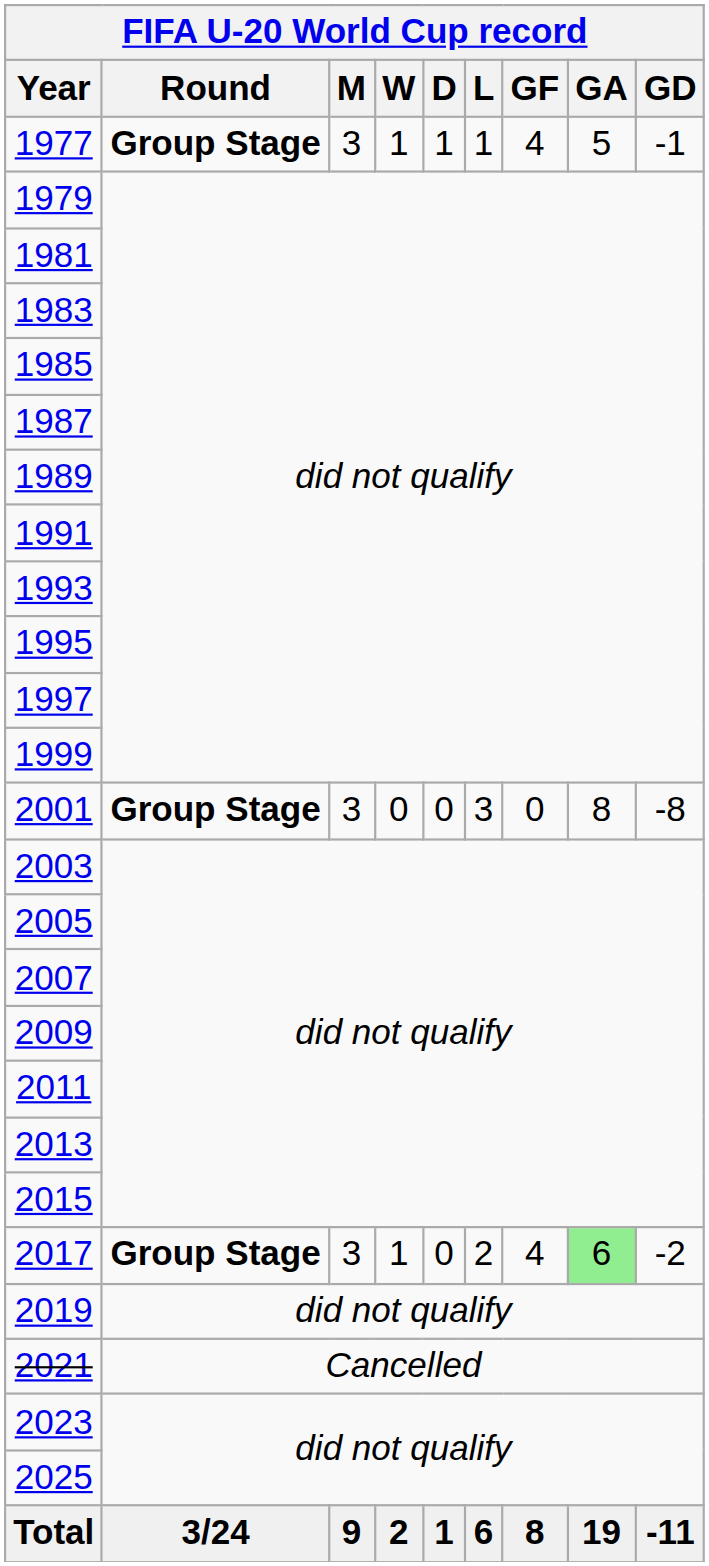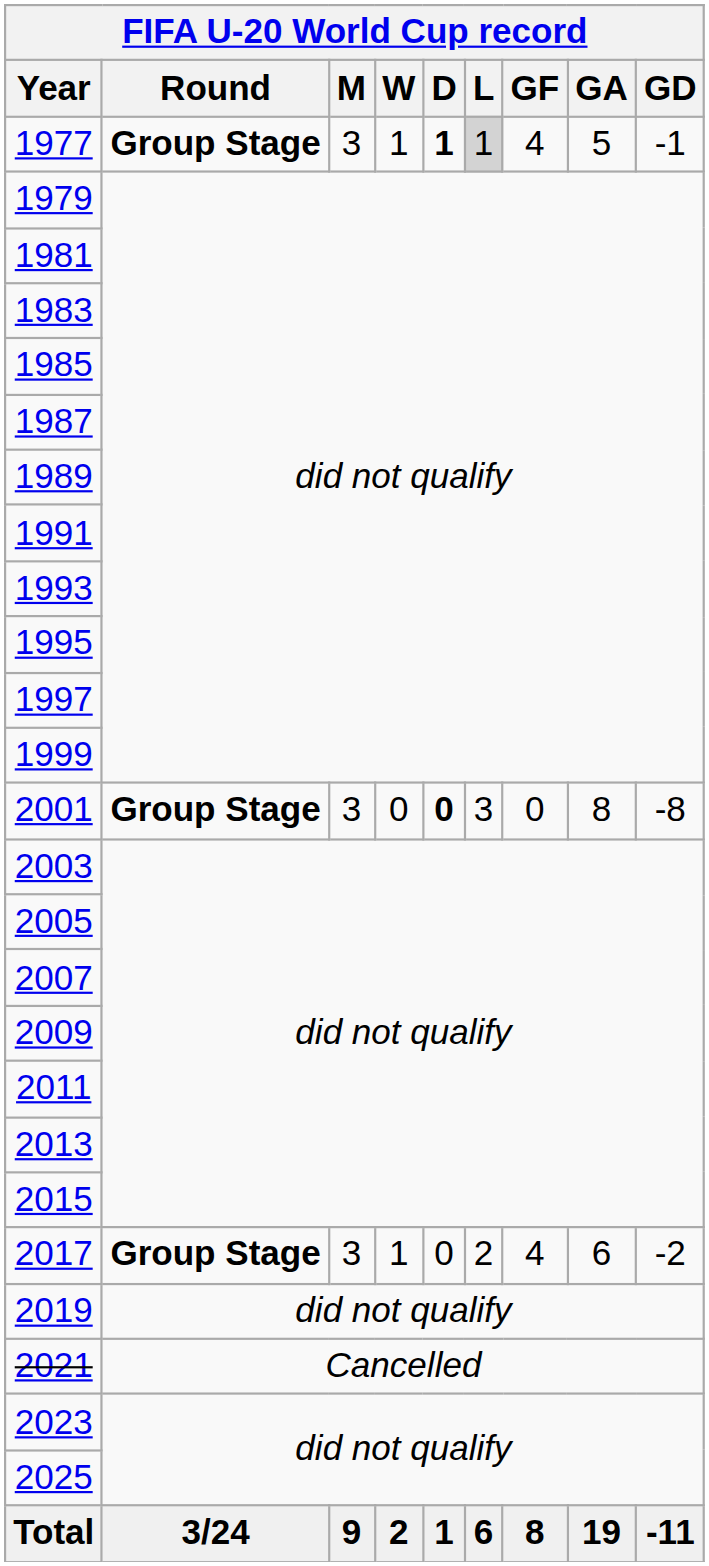(444, 143) normal -> (444, 143) bold
(484, 143) no background -> (484, 143) lightgrey background
(444, 810) normal -> (444, 810) bold
(602, 1254) lightgreen background -> (602, 1254) no background
